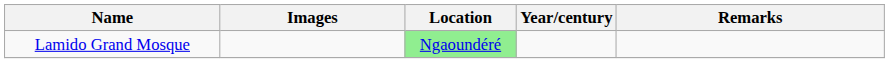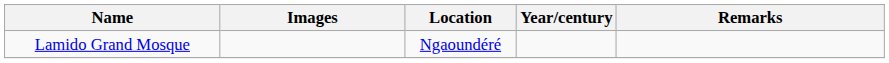(460, 44) lightgreen background -> (460, 44) no background
